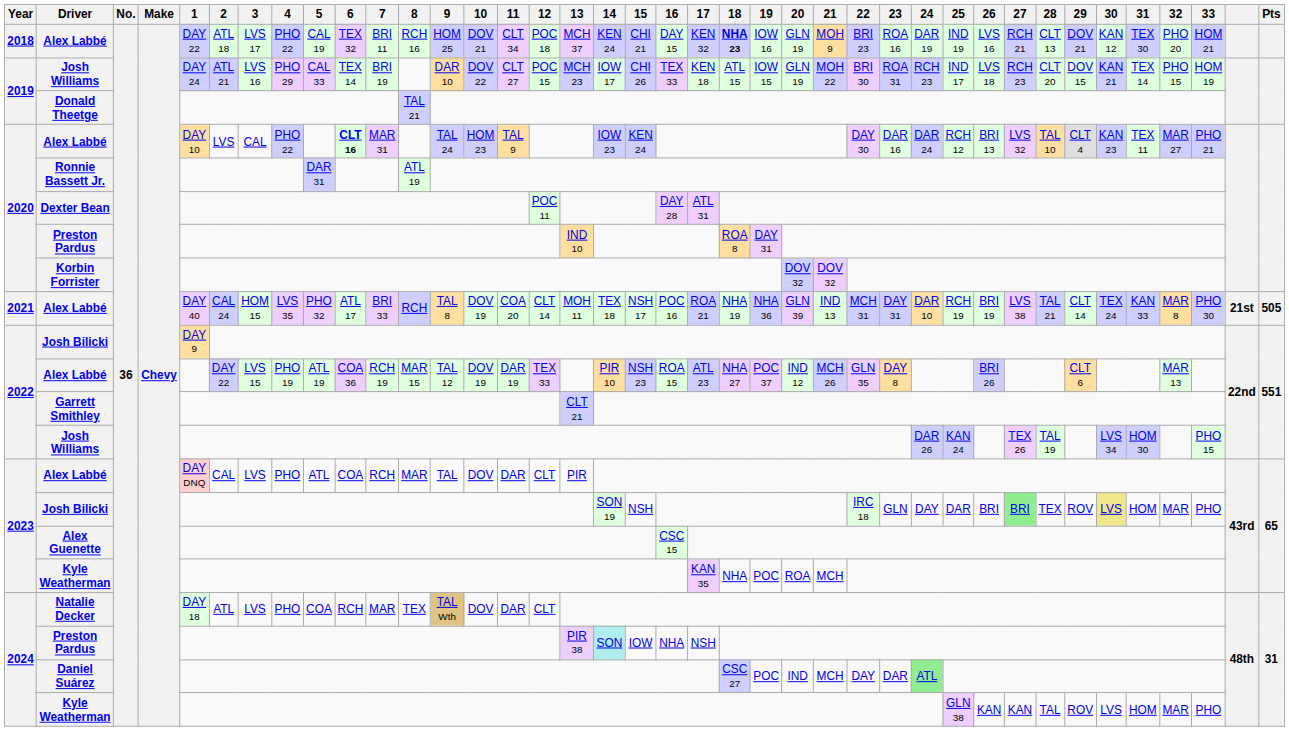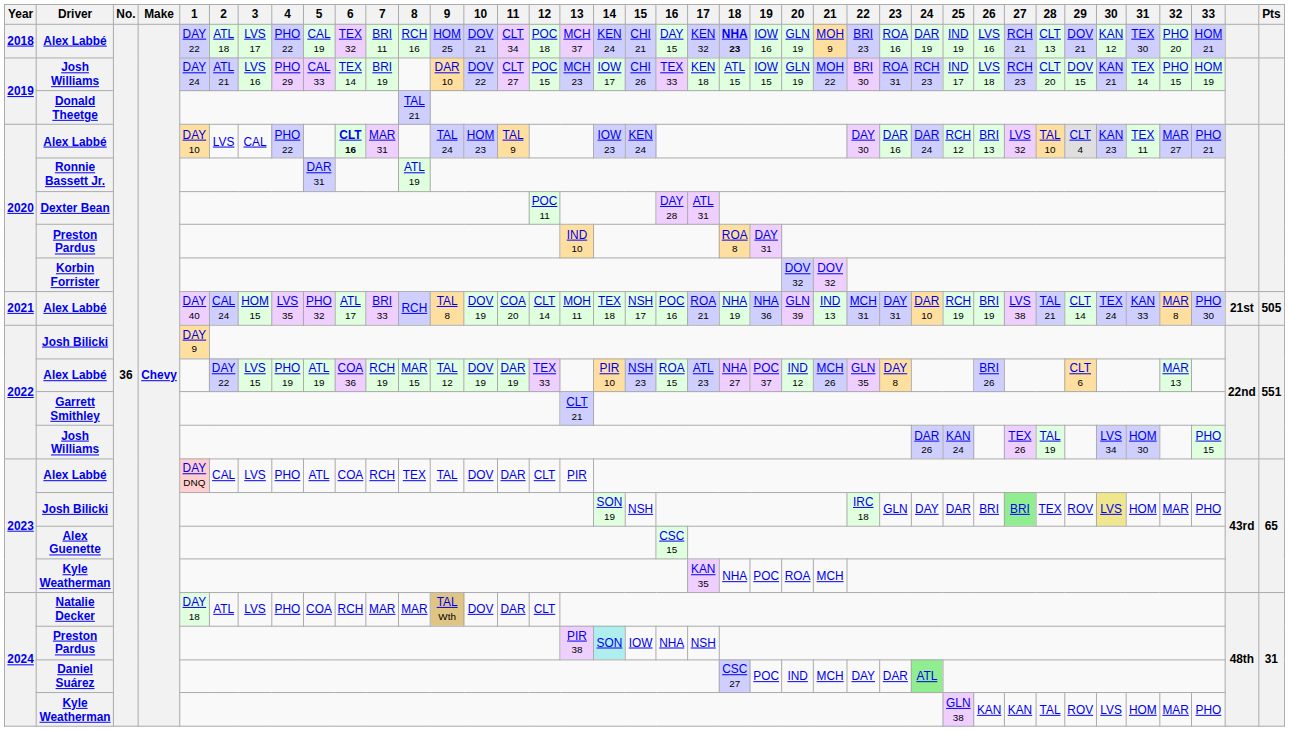(414, 476) MAR -> (414, 476) TEX
(414, 609) TEX -> (414, 609) MAR
